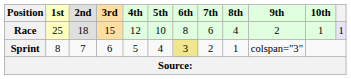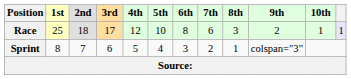(110, 30) 15 -> (110, 30) 17
(236, 30) 4 -> (236, 30) 3
(186, 47) khaki background -> (186, 47) no background
